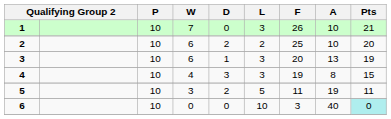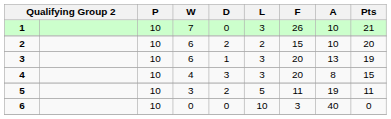(298, 43) 25 -> (298, 43) 15
(298, 75) 19 -> (298, 75) 20
(369, 106) paleturquoise background -> (369, 106) no background
